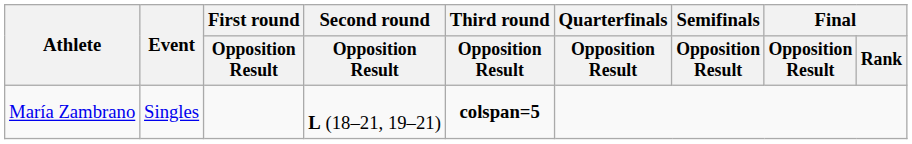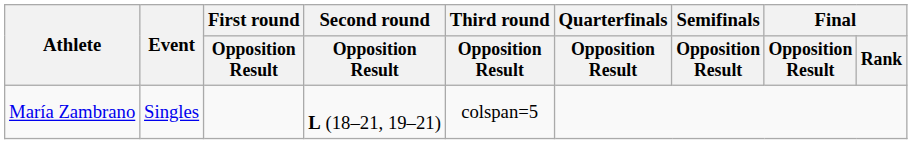(500, 112) bold -> (500, 112) normal
